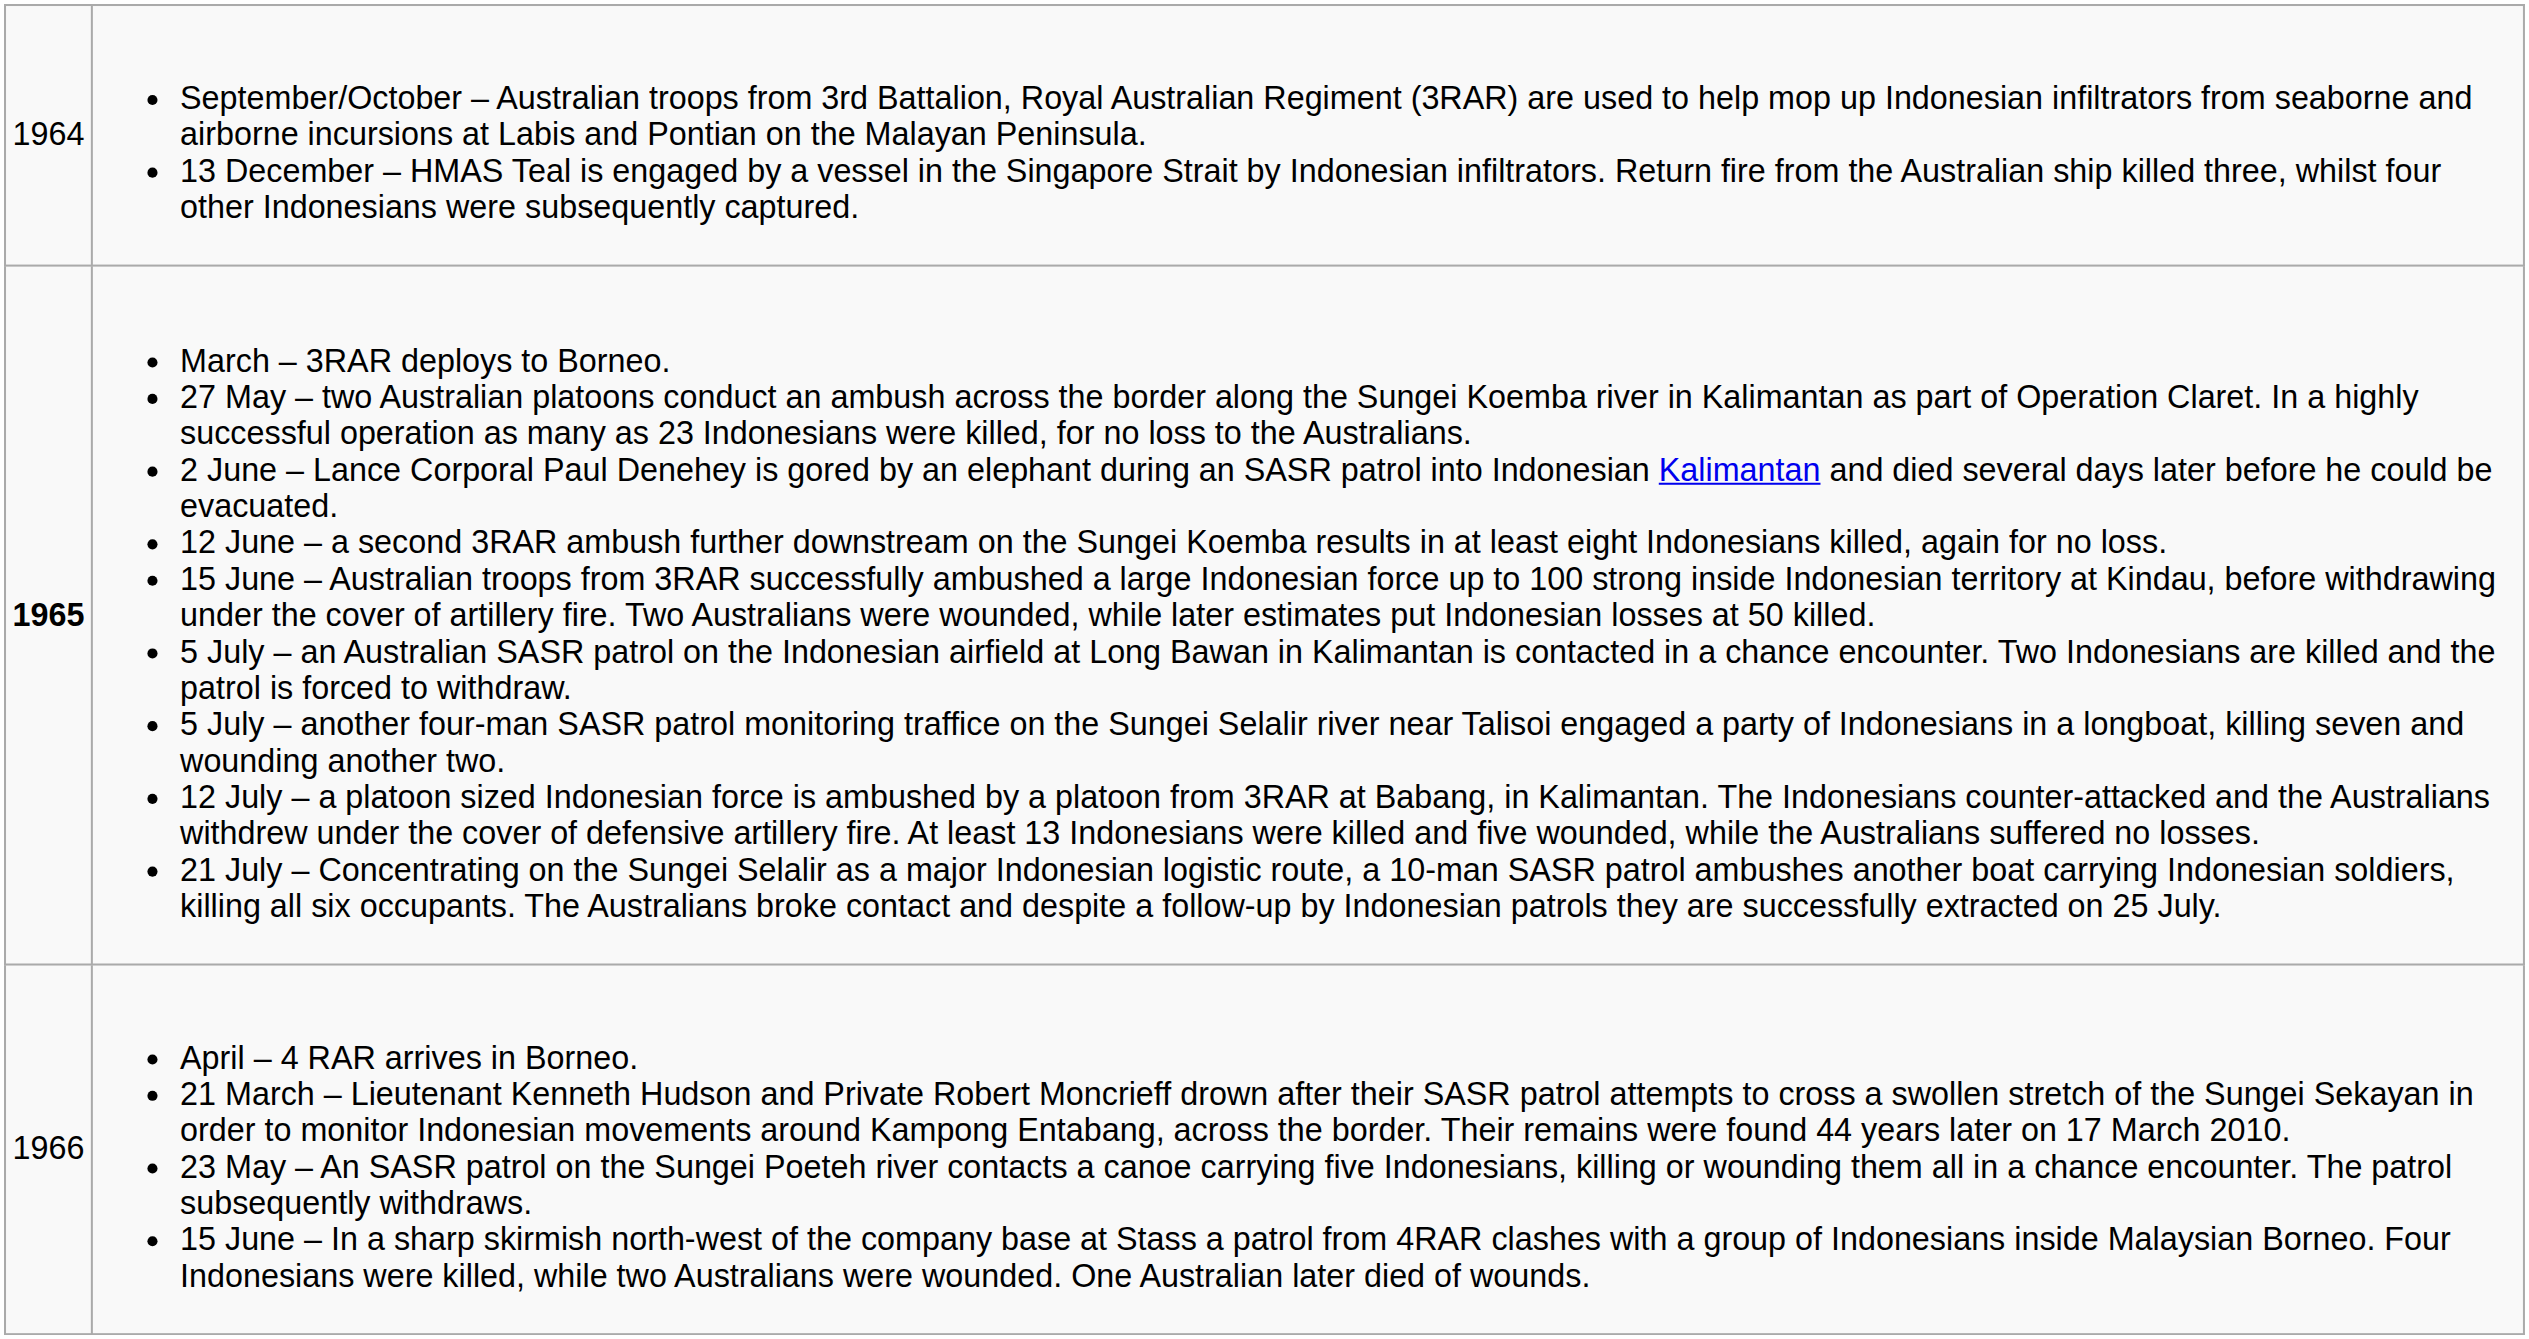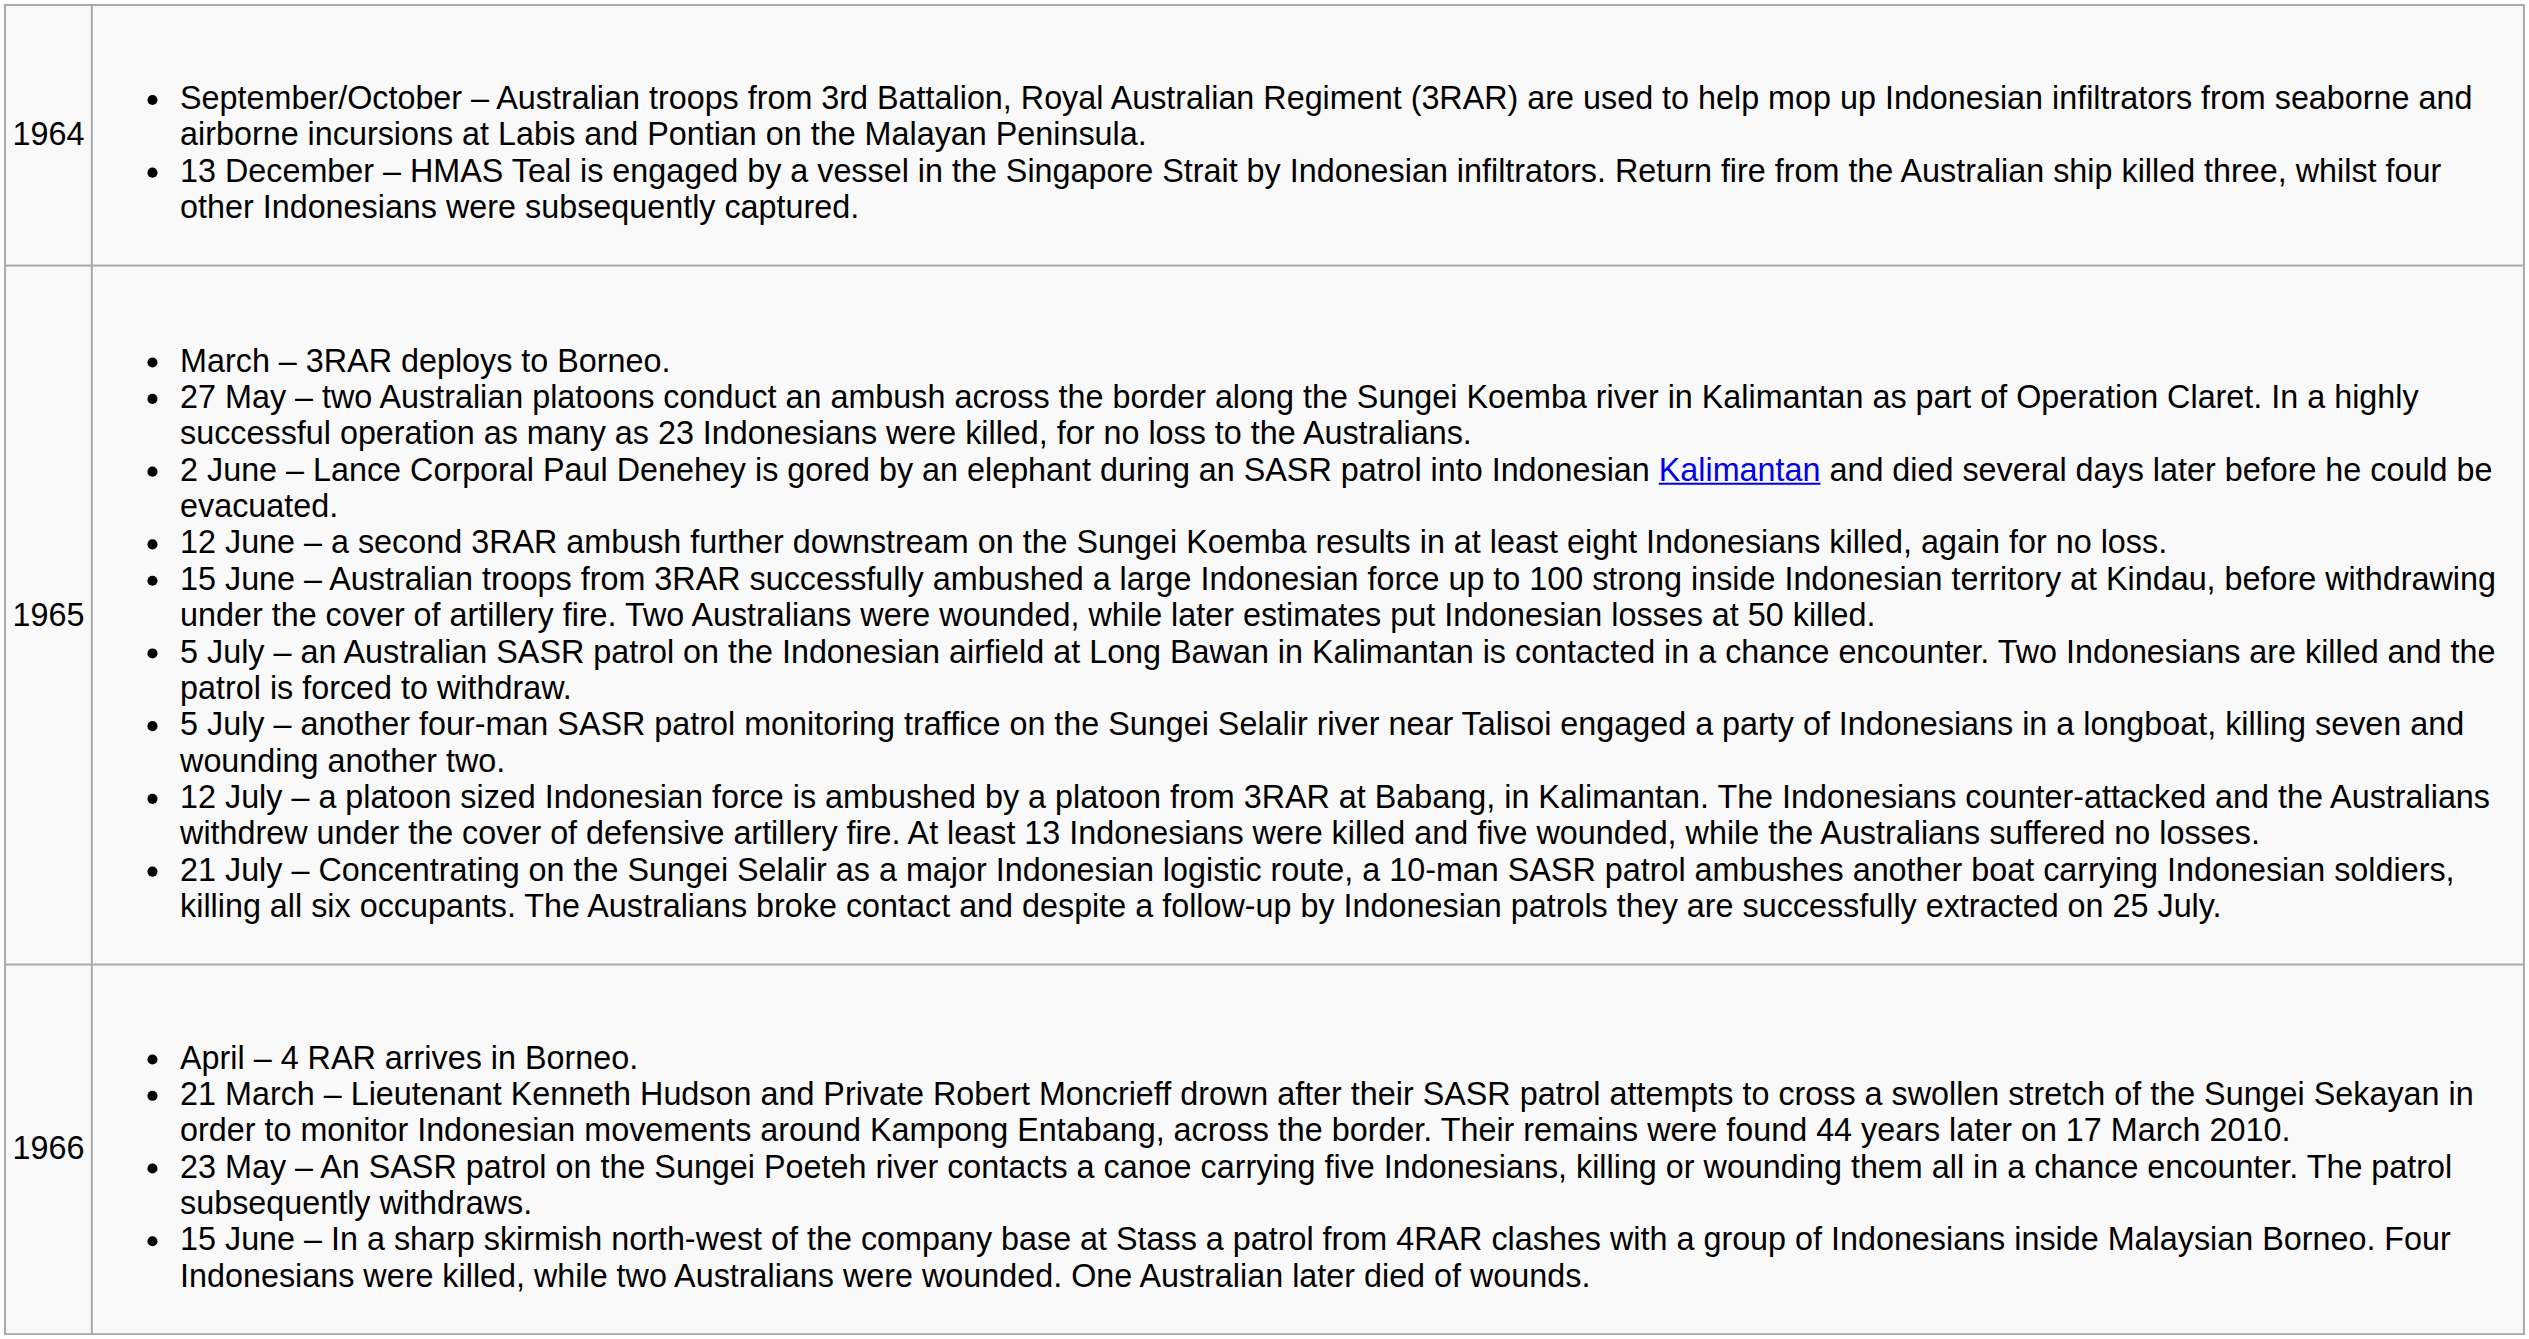(48, 614) bold -> (48, 614) normal
